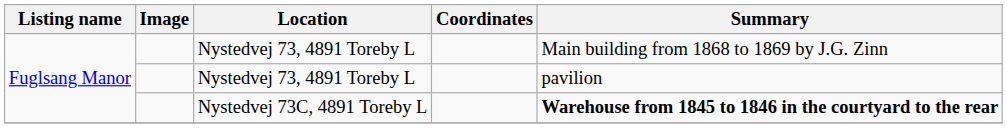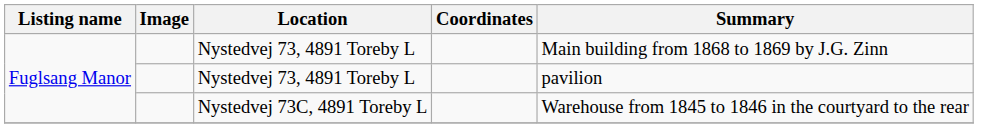(770, 107) bold -> (755, 107) normal
